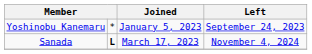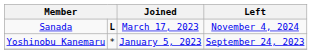rows swapped: (56, 27) <-> (56, 41)
